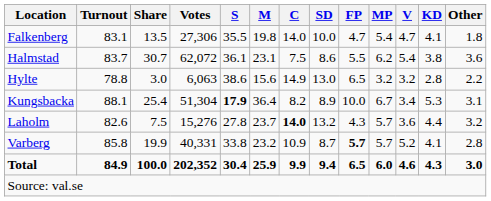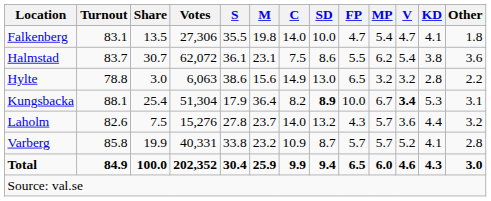(235, 100) bold -> (235, 100) normal
(327, 100) normal -> (327, 100) bold
(407, 100) normal -> (407, 100) bold
(294, 121) bold -> (294, 121) normal
(357, 143) bold -> (357, 143) normal
